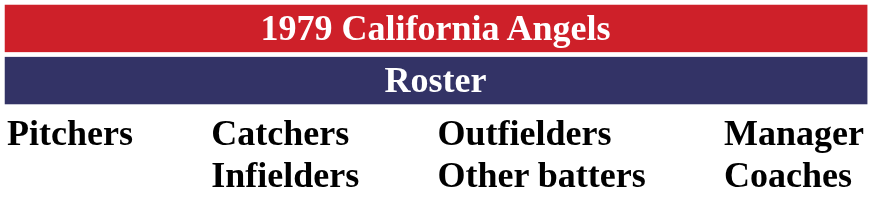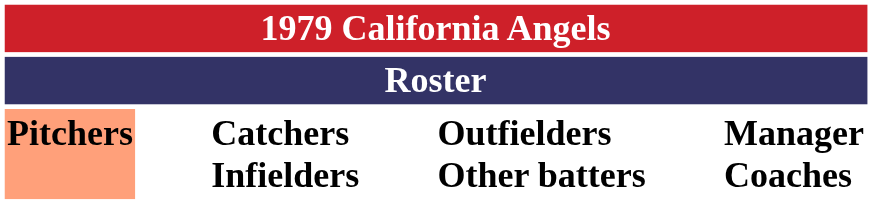(70, 132) no background -> (70, 132) lightsalmon background
